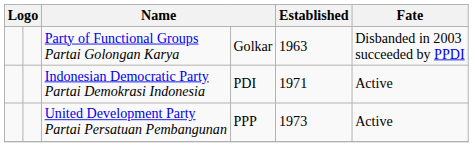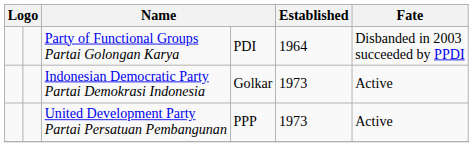(253, 45) Golkar -> (245, 45) PDI
(293, 45) 1963 -> (293, 45) 1964
(245, 84) PDI -> (253, 84) Golkar
(293, 84) 1971 -> (293, 84) 1973
